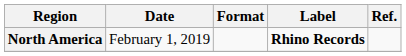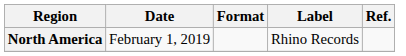(318, 39) bold -> (315, 39) normal
